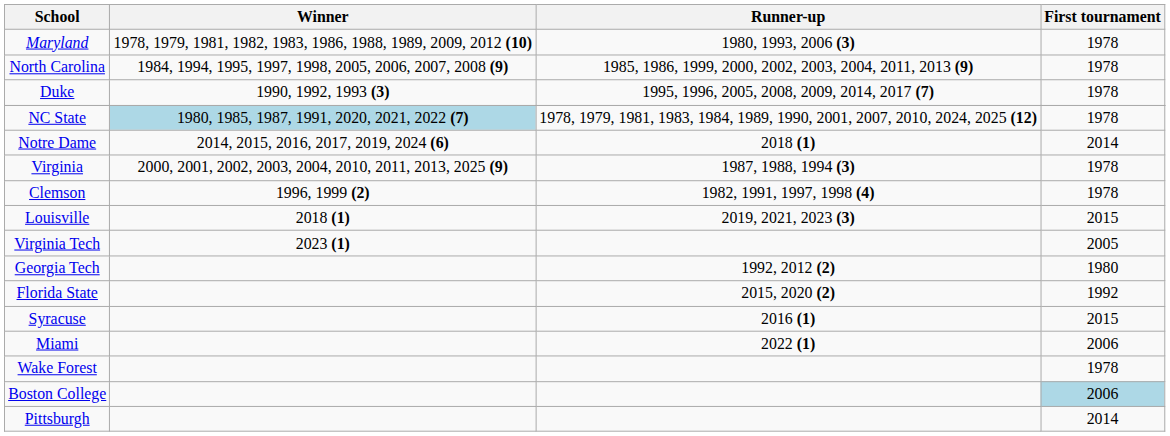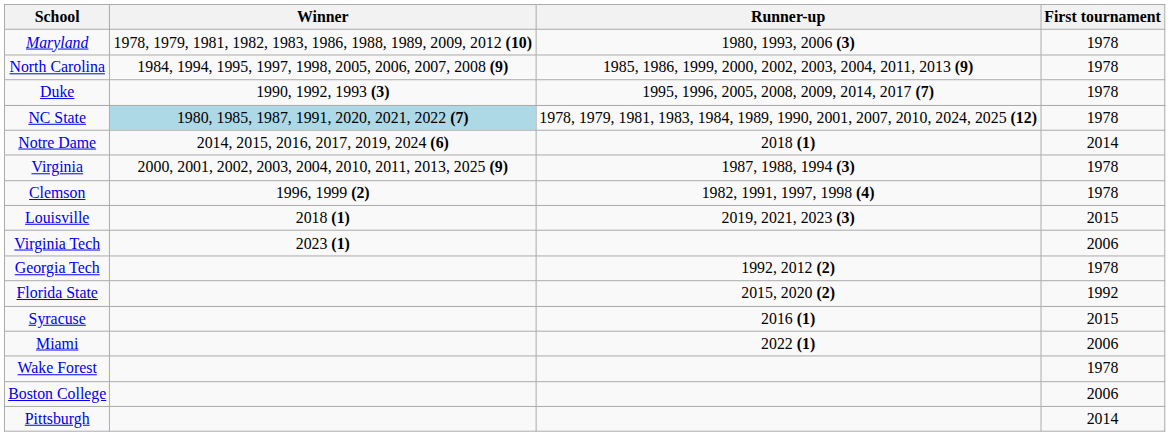(1103, 243) 2005 -> (1103, 243) 2006
(1103, 268) 1980 -> (1103, 268) 1978
(1103, 393) lightblue background -> (1103, 393) no background
